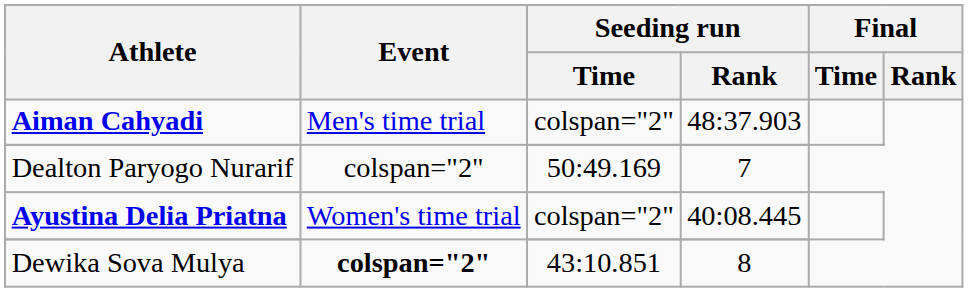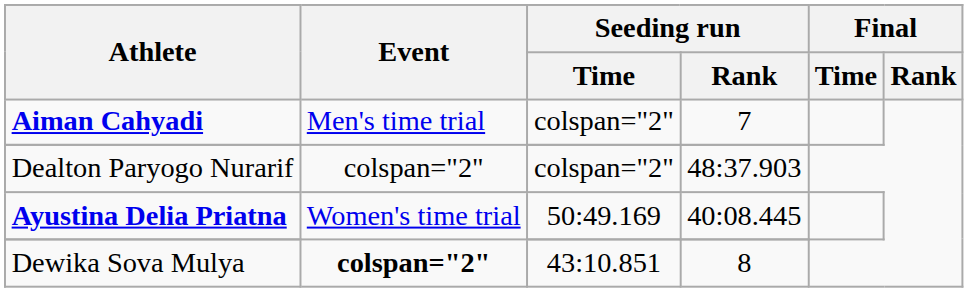(744, 121) 48:37.903 -> (744, 121) 7
(604, 168) 50:49.169 -> (604, 168) colspan="2"
(744, 168) 7 -> (744, 168) 48:37.903
(604, 215) colspan="2" -> (604, 215) 50:49.169
